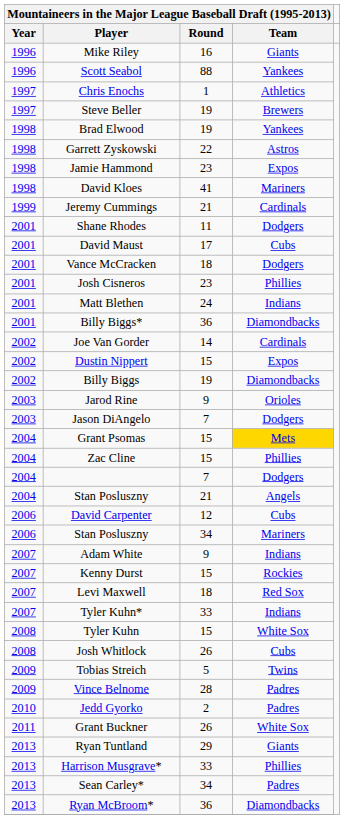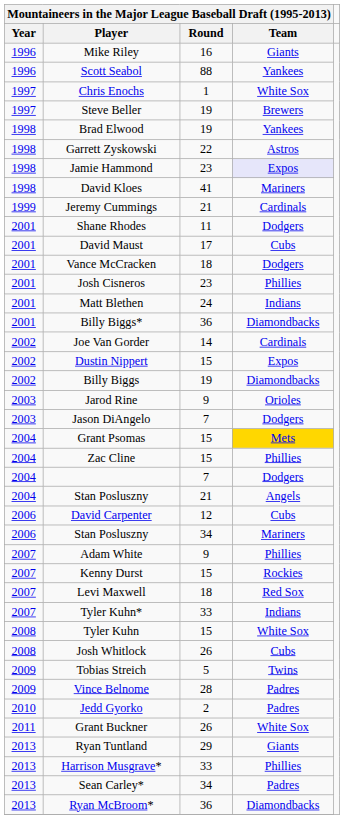(283, 91) Athletics -> (283, 91) White Sox
(283, 168) no background -> (283, 168) lavender background
(283, 554) Indians -> (283, 554) Phillies
